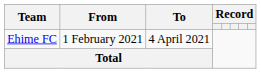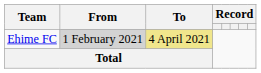(103, 39) no background -> (103, 39) lightgrey background
(179, 39) no background -> (179, 39) khaki background
